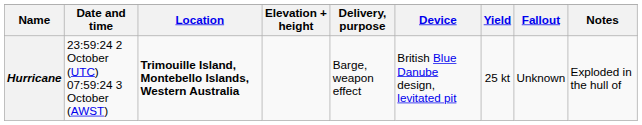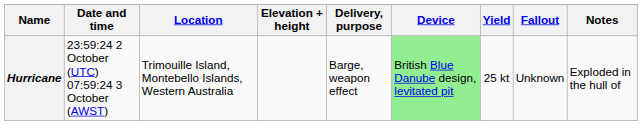(195, 78) bold -> (192, 78) normal
(427, 78) no background -> (435, 78) lightgreen background
